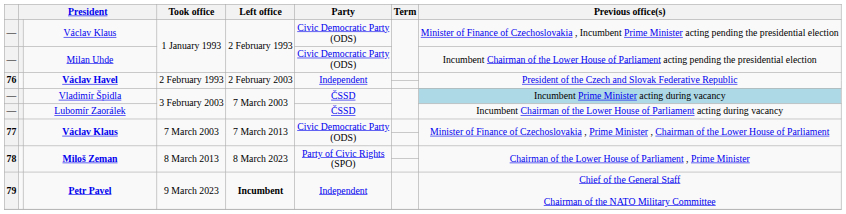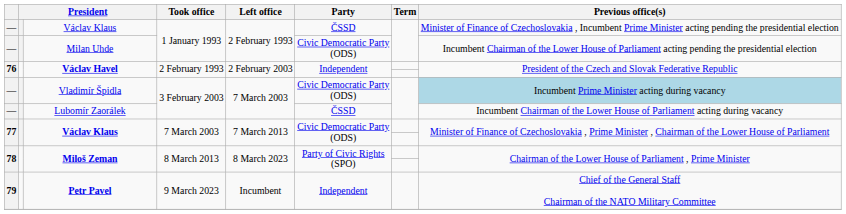(343, 33) Civic Democratic Party (ODS) -> (343, 27) ČSSD
(343, 96) ČSSD -> (343, 90) Civic Democratic Party (ODS)
(260, 190) bold -> (260, 190) normal
